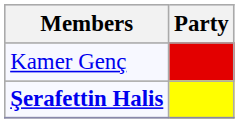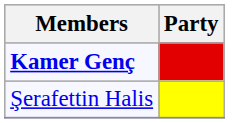(68, 61) normal -> (73, 61) bold
(87, 99) bold -> (82, 99) normal
